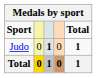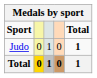(49, 46) bold -> (49, 46) normal
